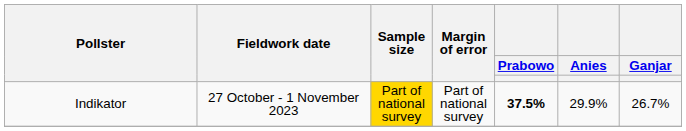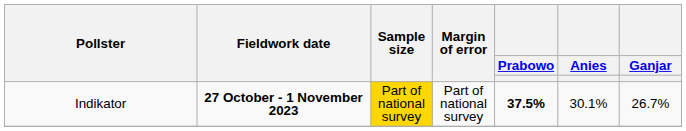(284, 104) normal -> (284, 104) bold
(588, 104) 29.9% -> (588, 104) 30.1%
